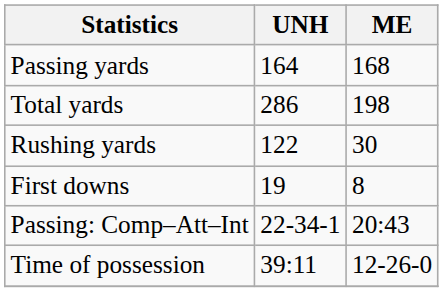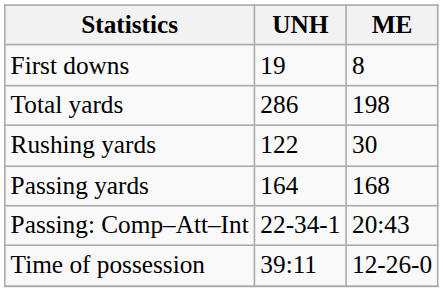rows swapped: (70, 185) <-> (80, 64)
